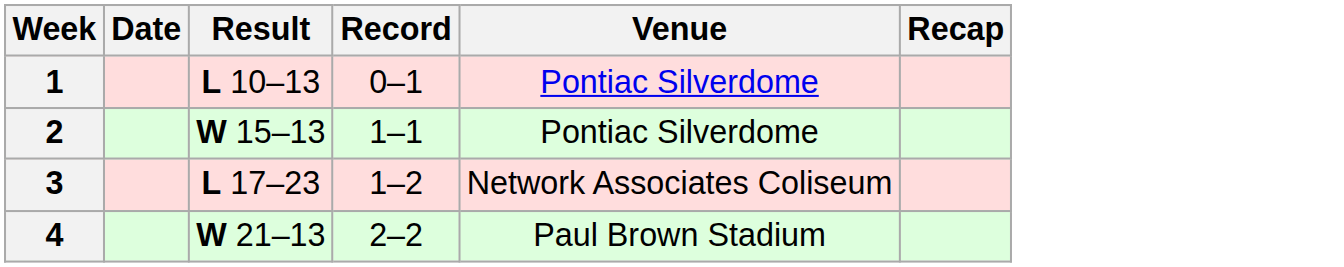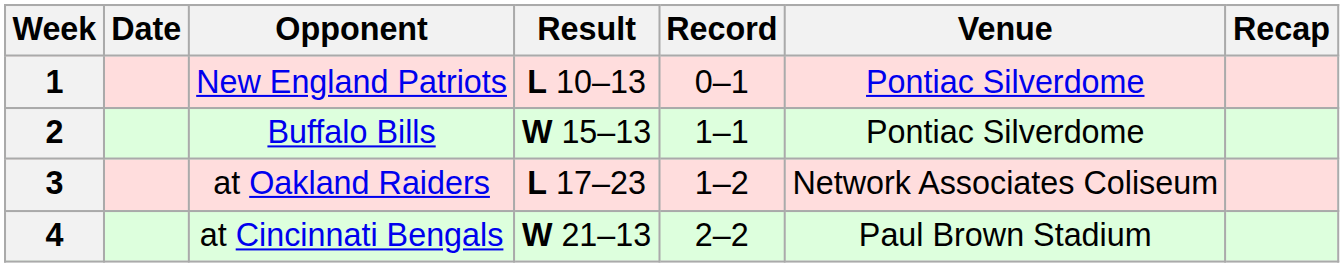+ column: (352, 30)
